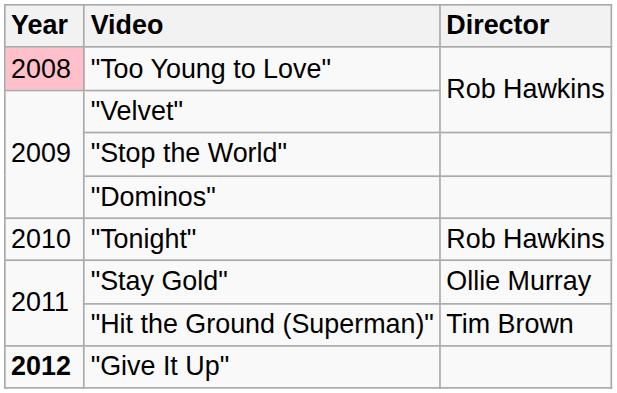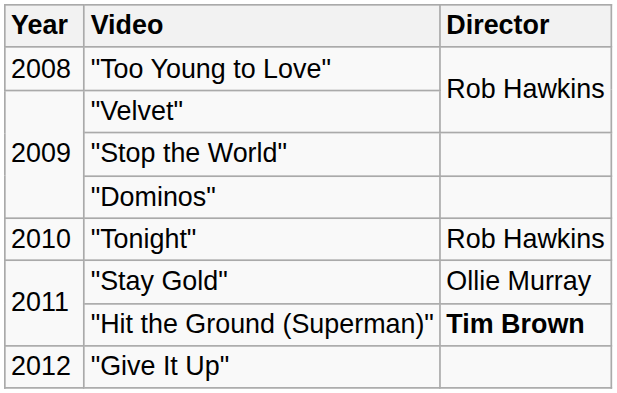(41, 68) pink background -> (41, 68) no background
(510, 324) normal -> (516, 324) bold
(41, 366) bold -> (41, 366) normal
